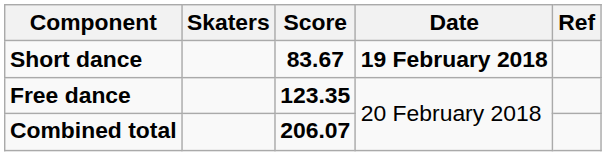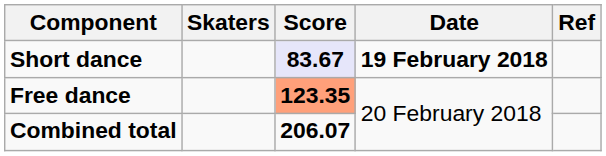(315, 58) no background -> (315, 58) lavender background
(315, 95) no background -> (315, 95) lightsalmon background
